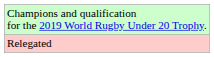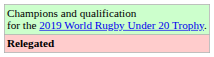(29, 43) normal -> (31, 43) bold
